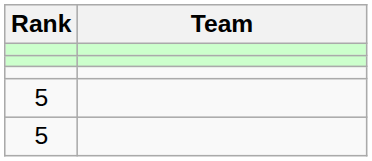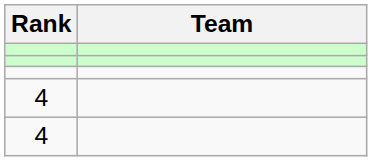(41, 97) 5 -> (41, 97) 4
(41, 136) 5 -> (41, 136) 4
